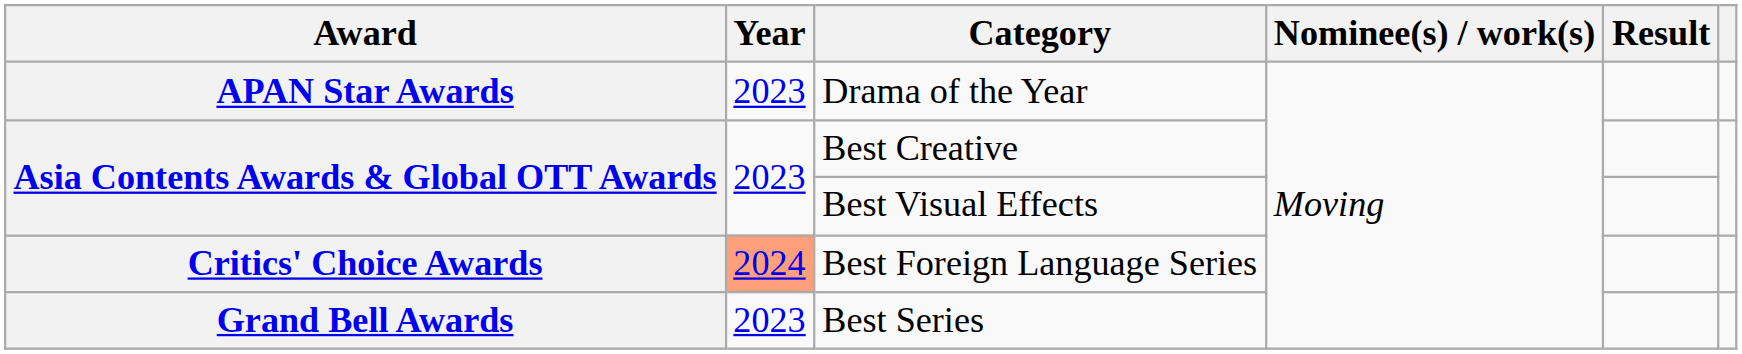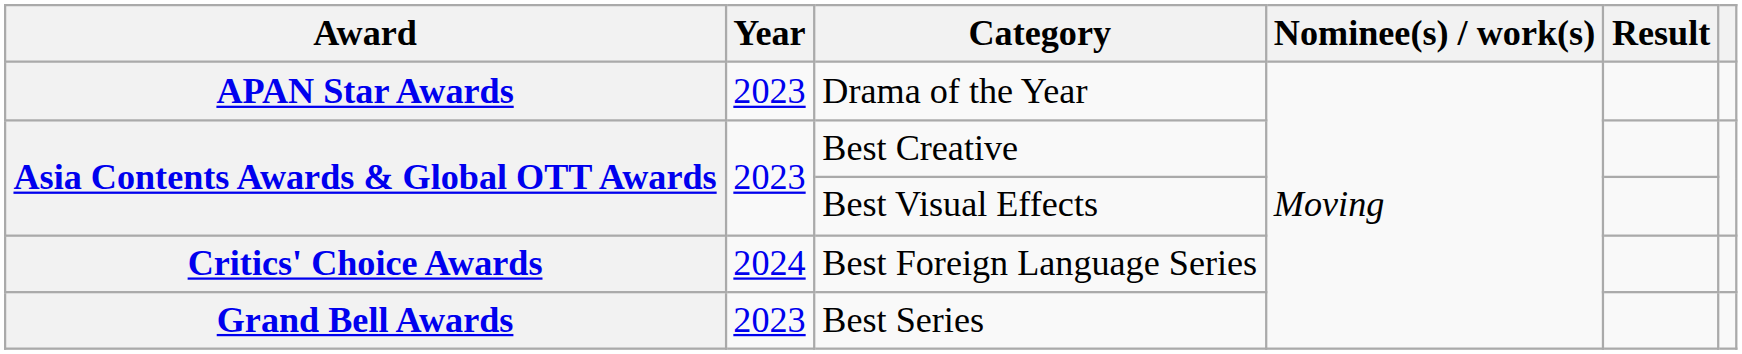(770, 262) lightsalmon background -> (770, 262) no background
